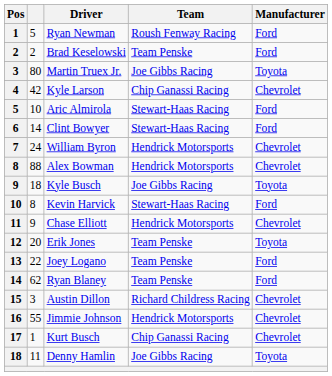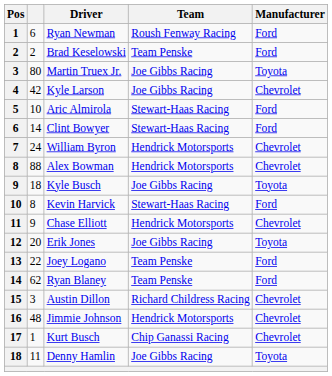(33, 33) 5 -> (33, 33) 6
(180, 90) Chip Ganassi Racing -> (172, 90) Joe Gibbs Racing
(162, 242) Team Penske -> (172, 242) Joe Gibbs Racing
(36, 318) 55 -> (36, 318) 48
